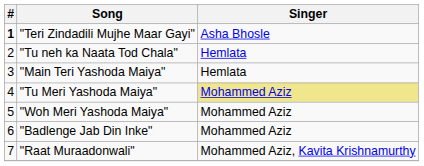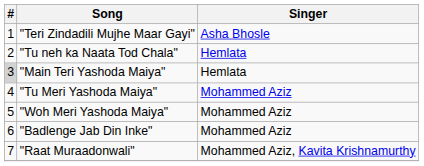(11, 33) bold -> (11, 33) normal
(11, 72) no background -> (11, 72) lightgrey background
(246, 92) khaki background -> (246, 92) no background
